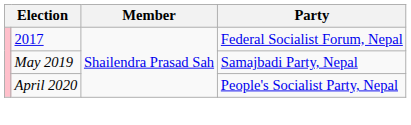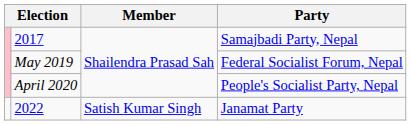(312, 39) Federal Socialist Forum, Nepal -> (289, 39) Samajbadi Party, Nepal
(289, 62) Samajbadi Party, Nepal -> (312, 62) Federal Socialist Forum, Nepal
+ row: (29, 108)
